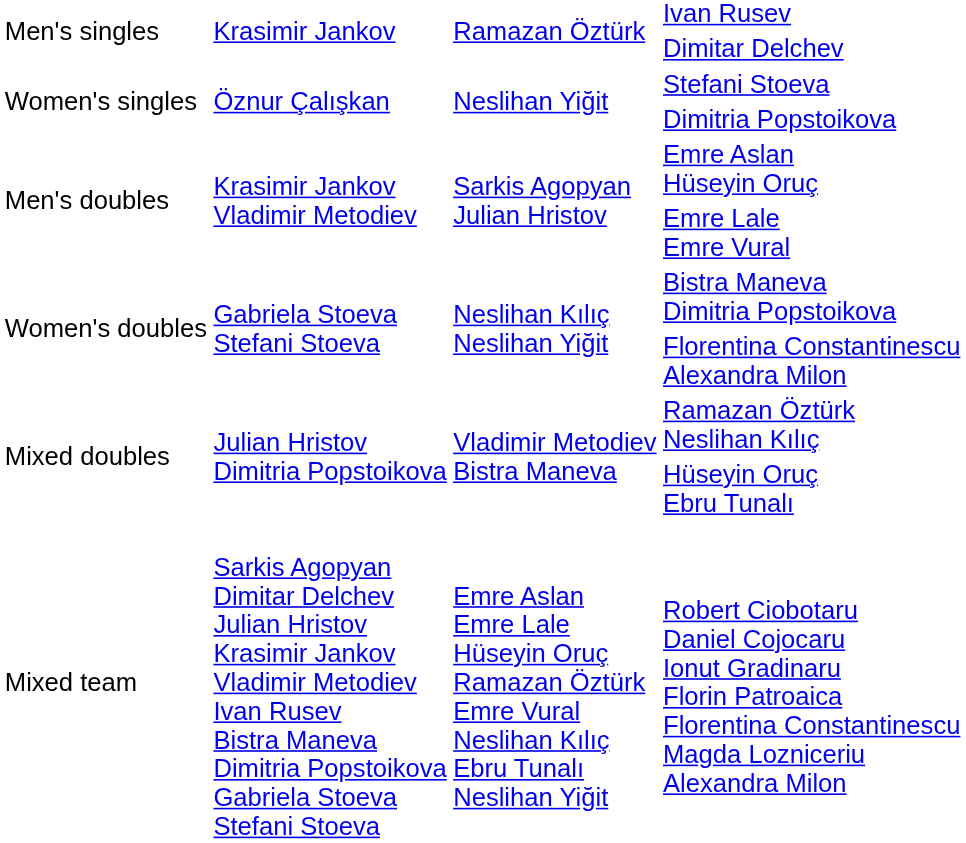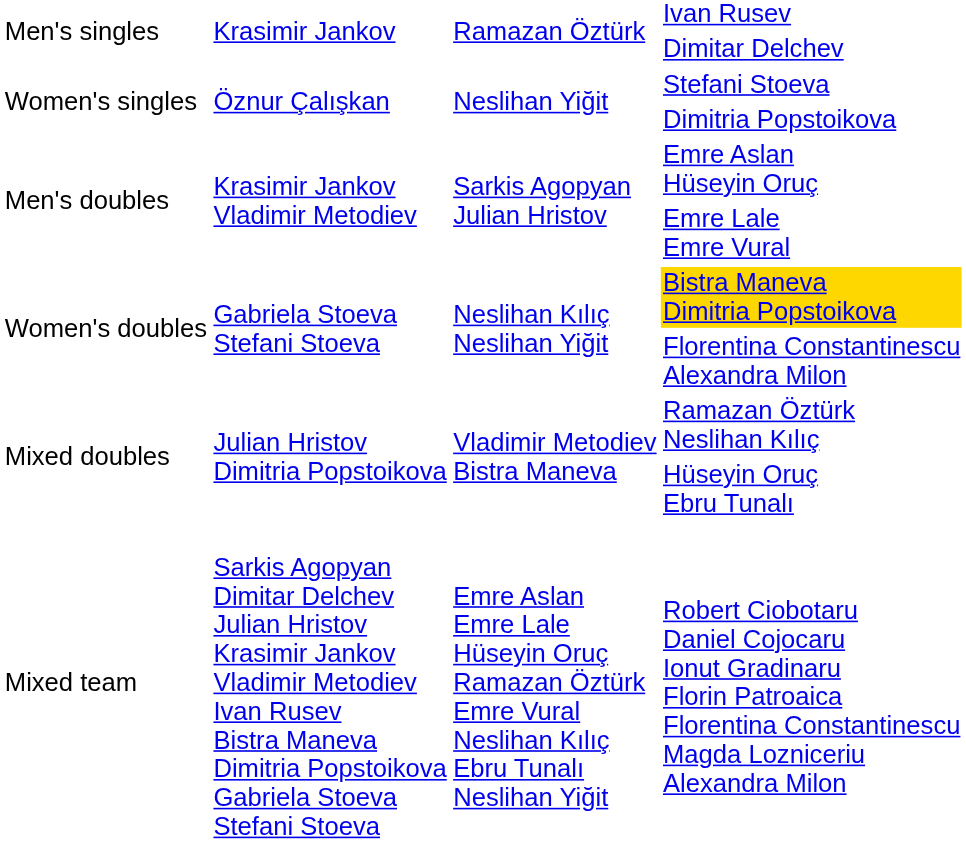(780, 297) no background -> (780, 297) gold background
